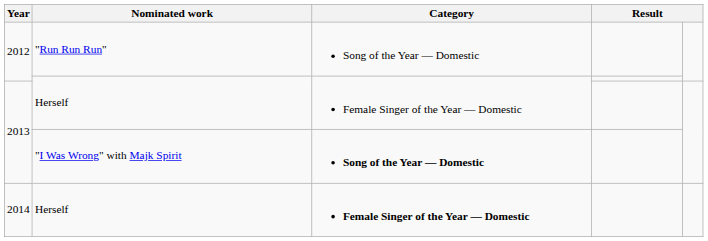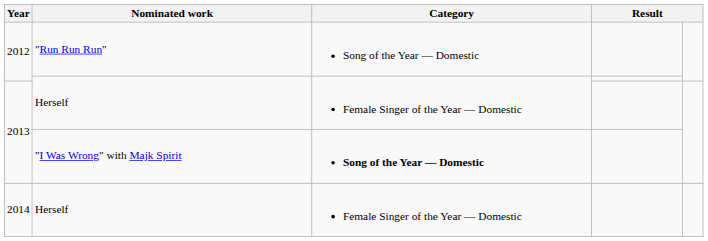(452, 216) bold -> (452, 216) normal
